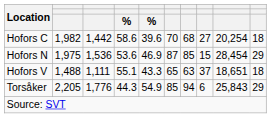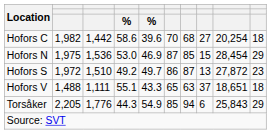(127, 55) 53.6 -> (127, 55) 53.0
+ row: (27, 71)
